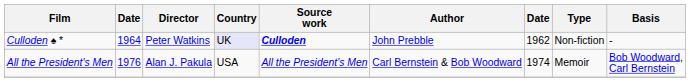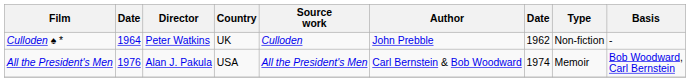(224, 40) lavender background -> (224, 40) no background
(284, 40) bold -> (282, 40) normal
